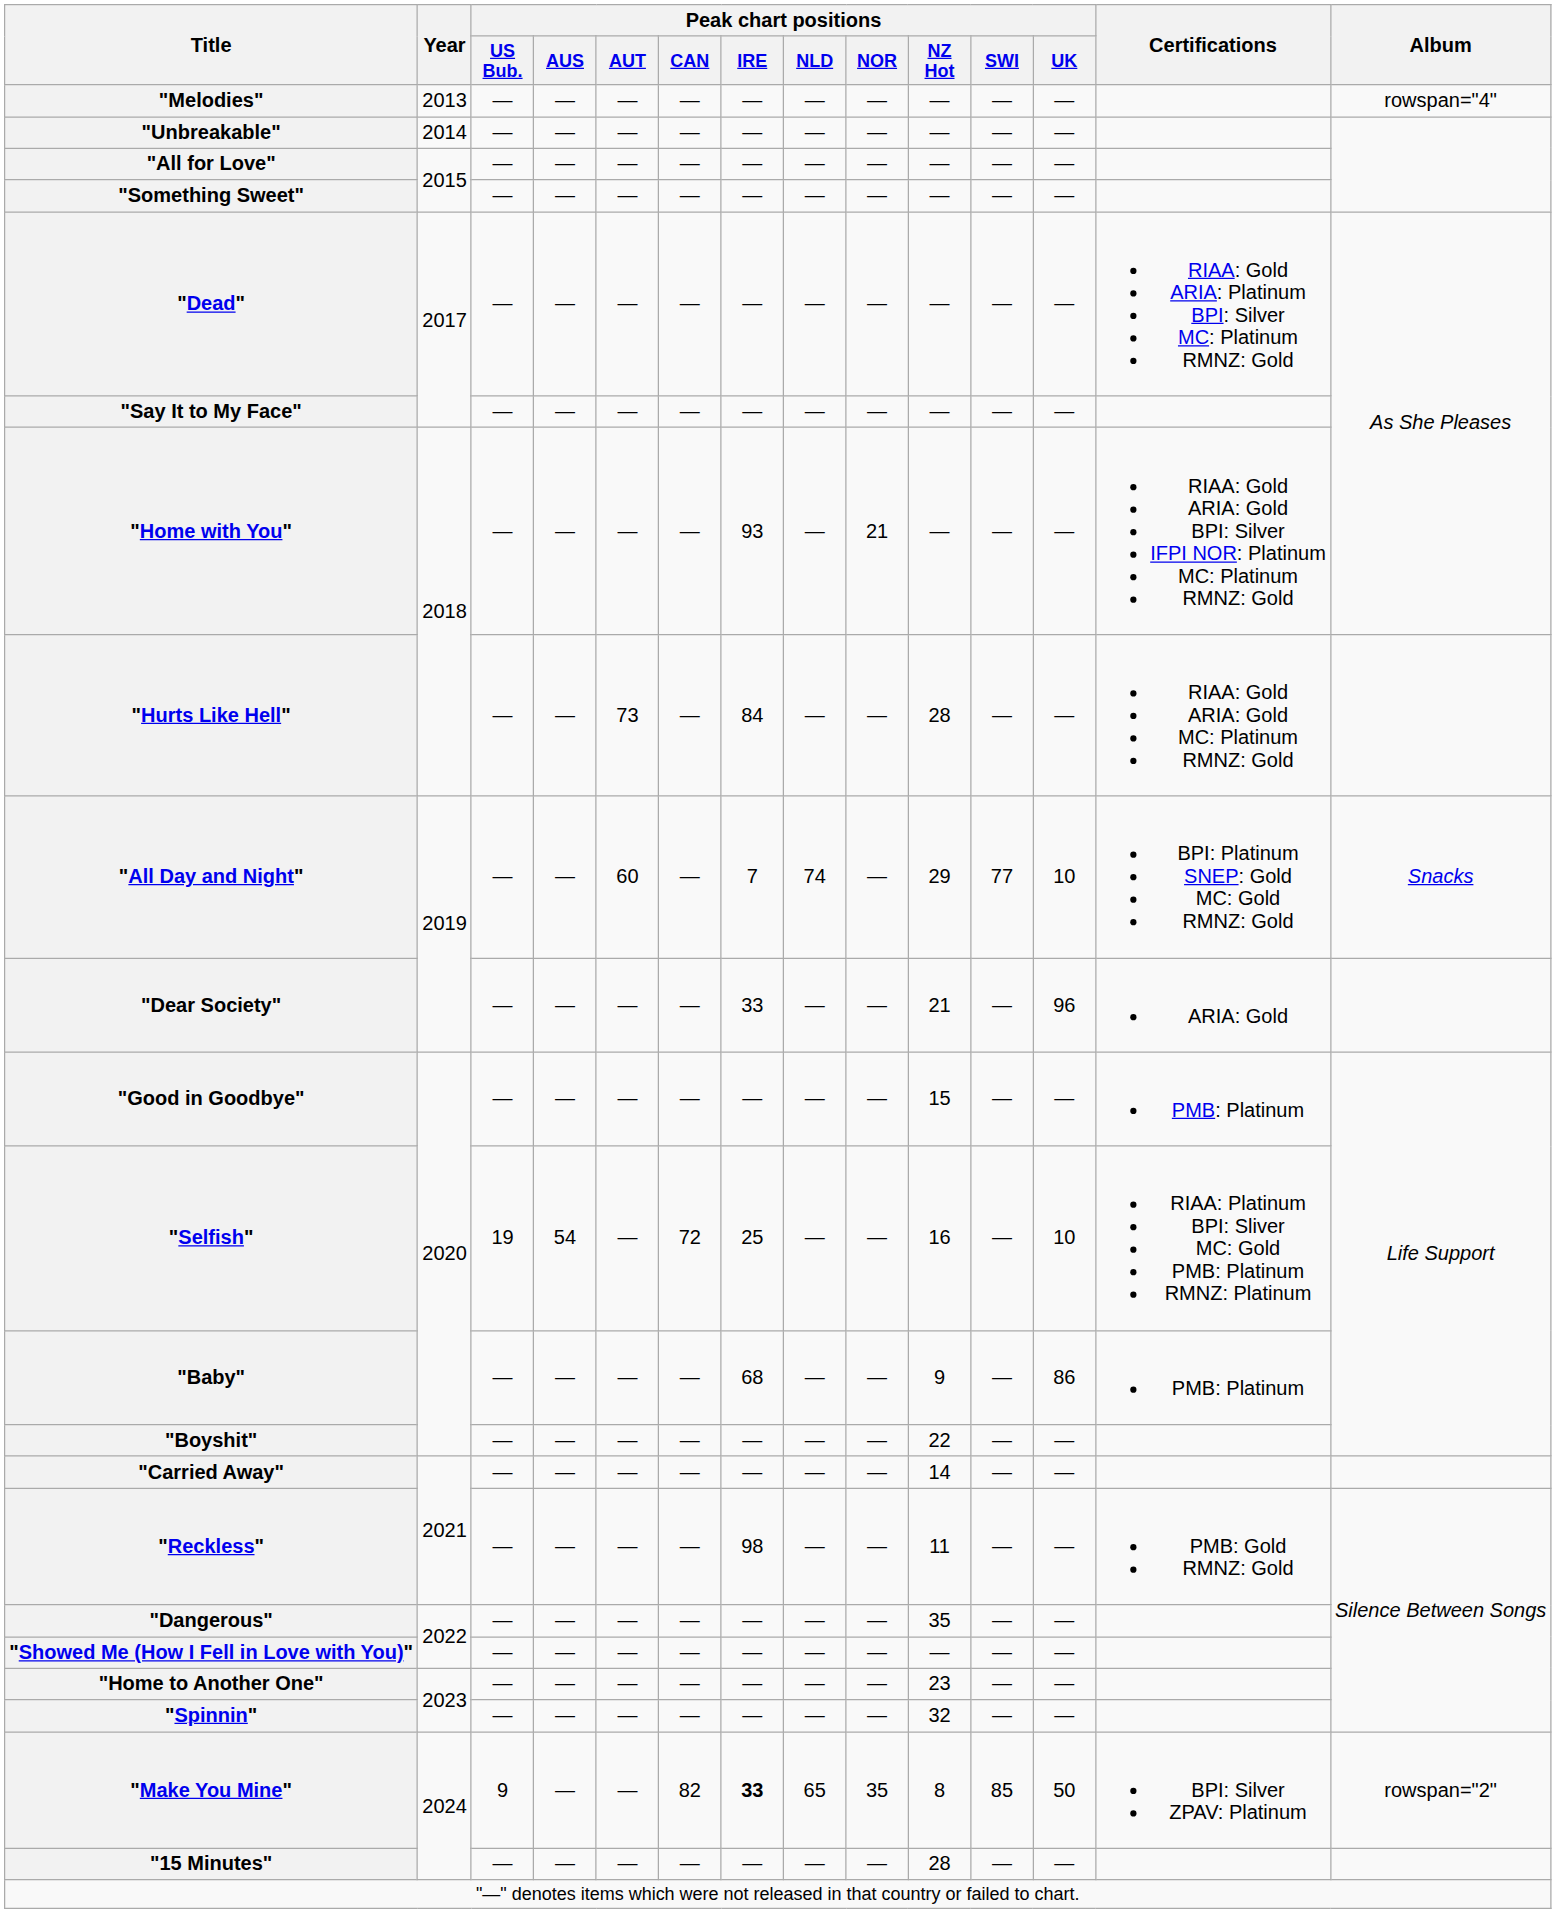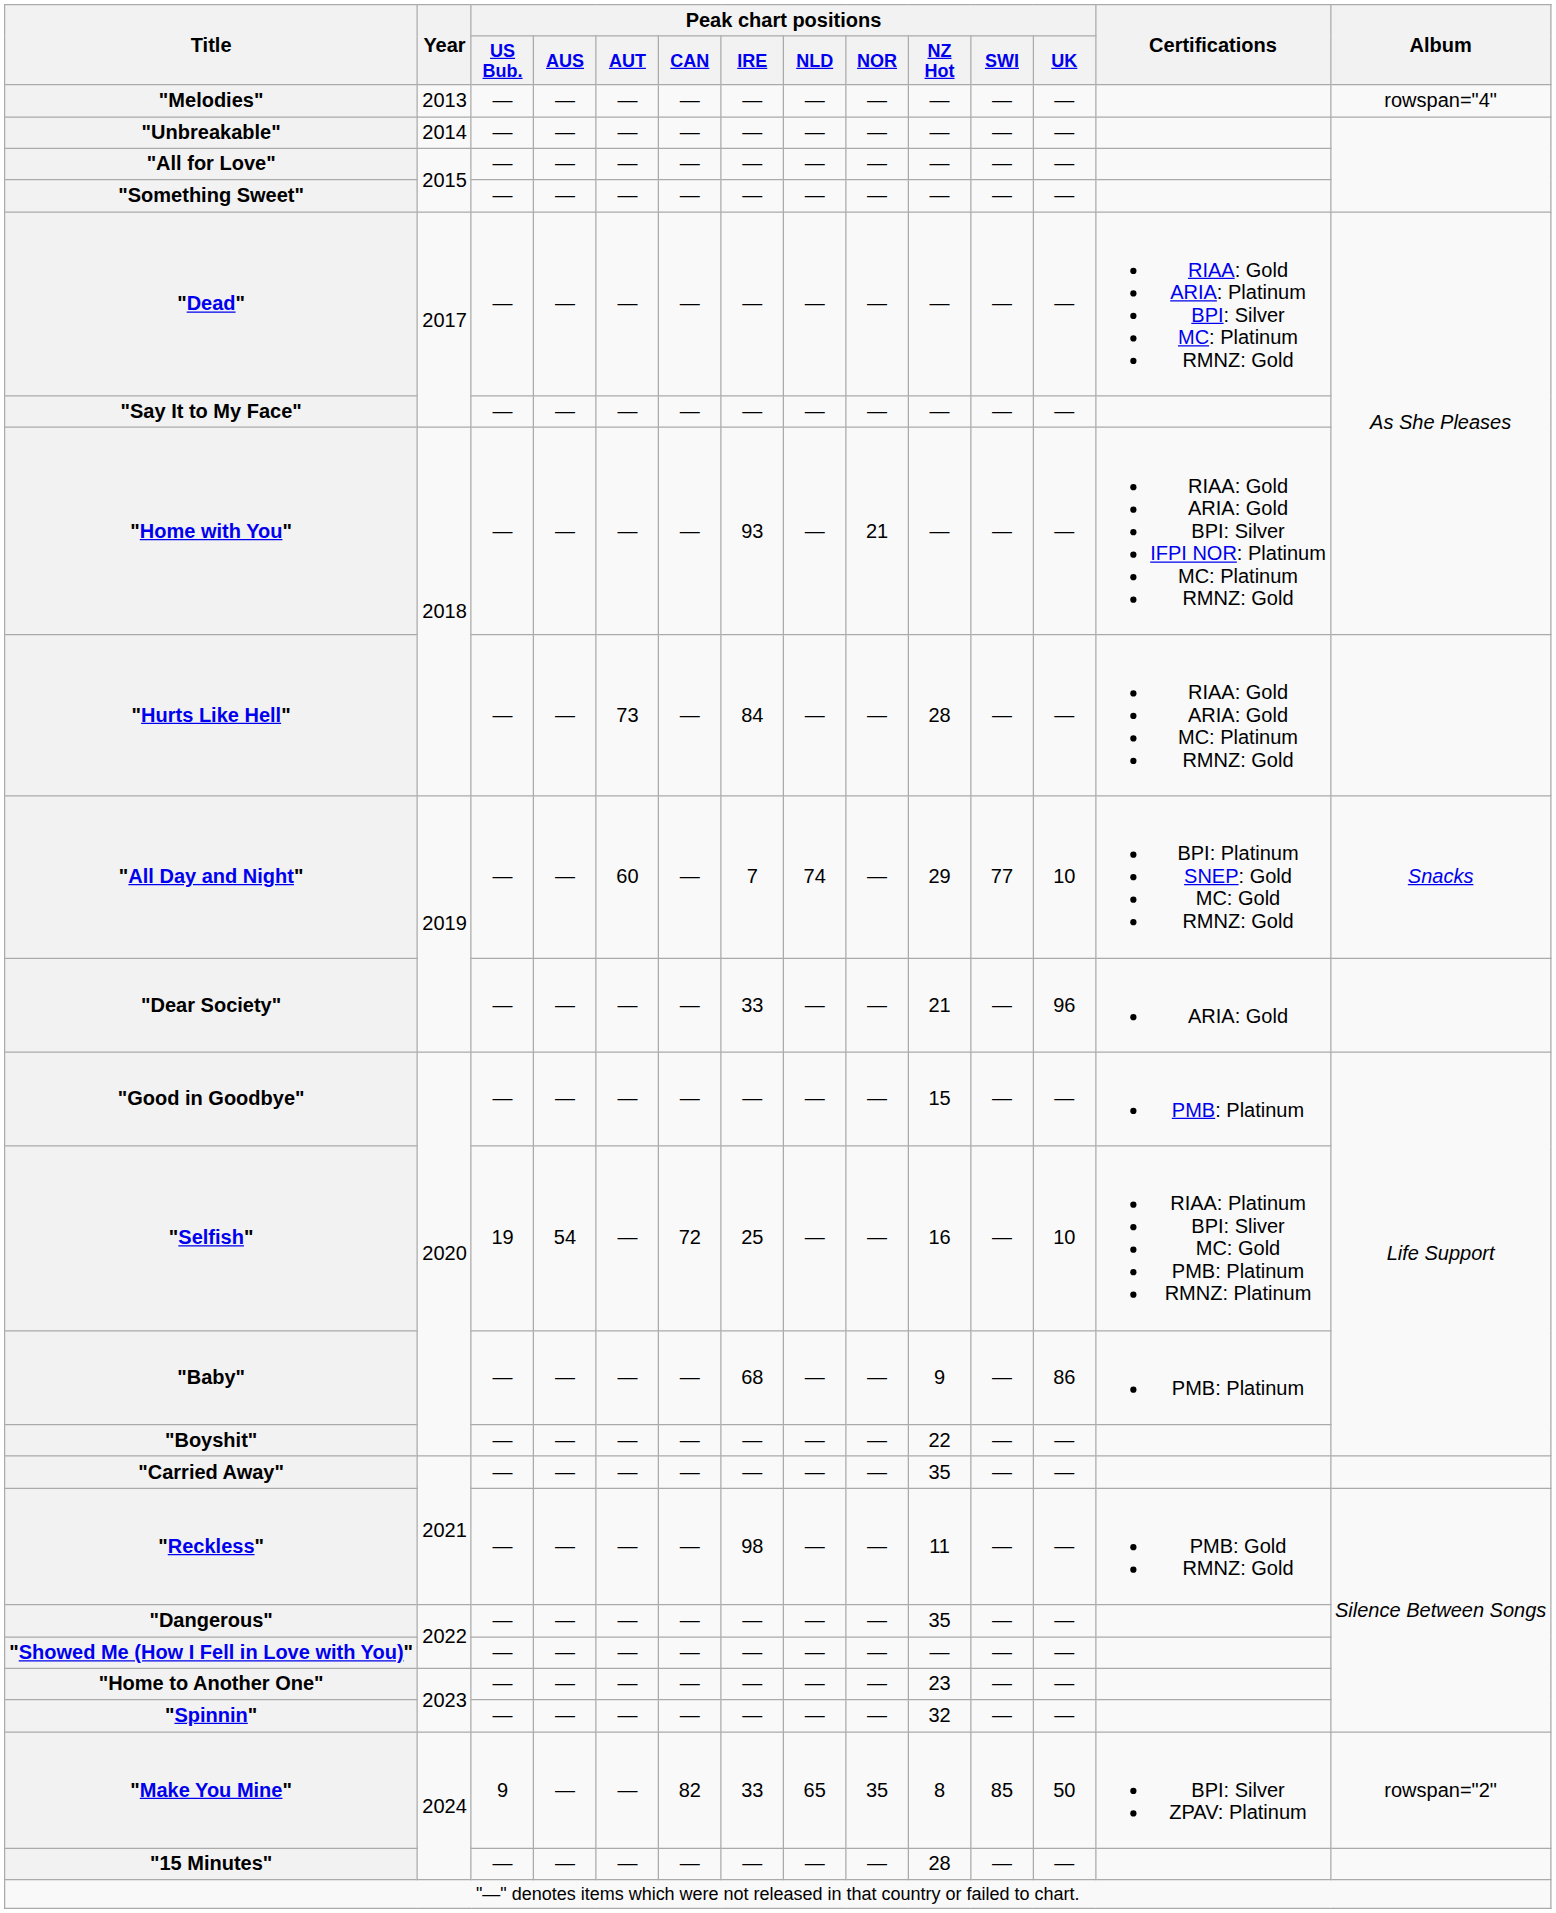(940, 1472) 14 -> (940, 1472) 35
(752, 1789) bold -> (752, 1789) normal
